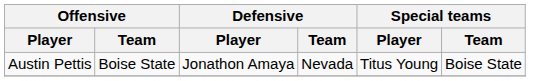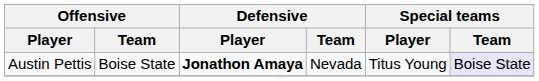(238, 64) normal -> (243, 64) bold
(484, 64) no background -> (492, 64) lavender background
